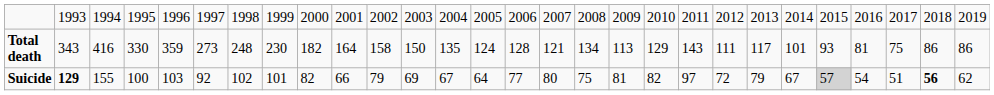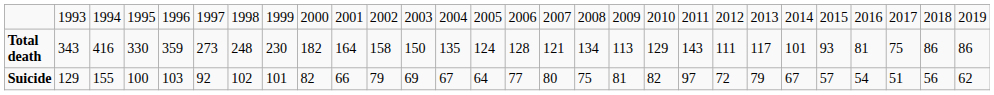(69, 78) bold -> (69, 78) normal
(827, 78) lightgrey background -> (827, 78) no background
(931, 78) bold -> (931, 78) normal
